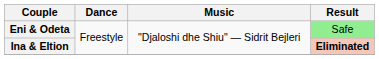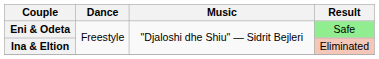(342, 46) bold -> (344, 46) normal
